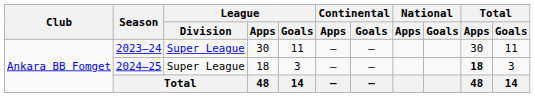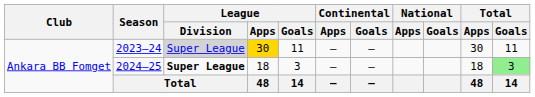(206, 48) no background -> (206, 48) lightgrey background
(263, 48) no background -> (263, 48) gold background
(206, 66) normal -> (206, 66) bold
(477, 66) bold -> (477, 66) normal
(511, 66) no background -> (511, 66) lightgreen background
